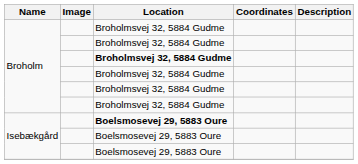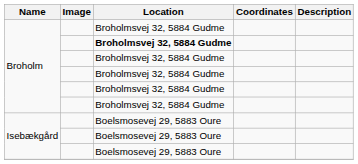(160, 43) normal -> (163, 43) bold
(163, 58) bold -> (160, 58) normal
(161, 120) bold -> (158, 120) normal
